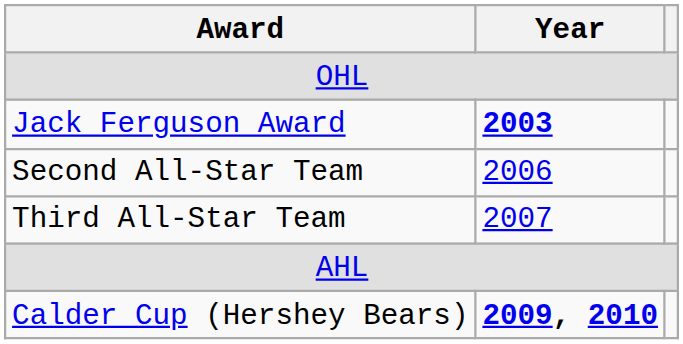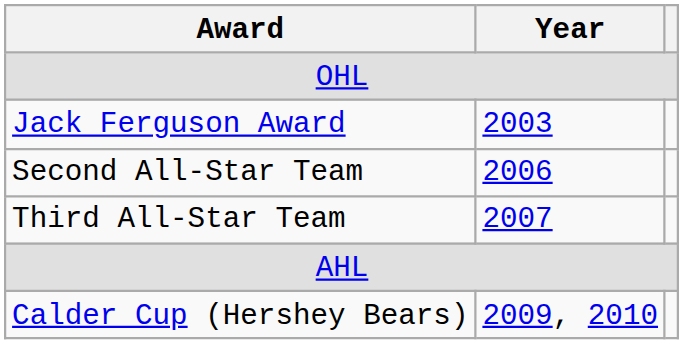(518, 124) bold -> (518, 124) normal
(570, 315) bold -> (570, 315) normal
